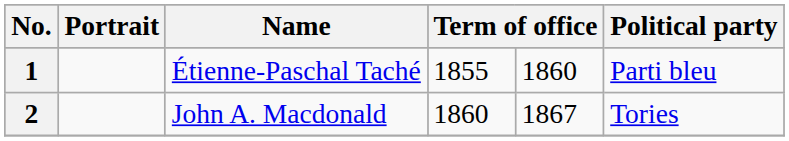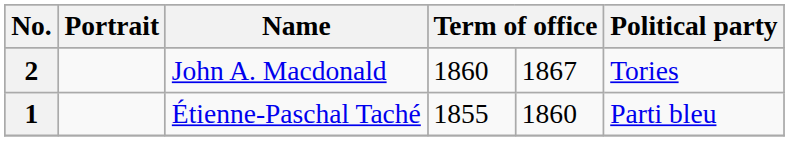rows swapped: (31, 69) <-> (31, 113)
